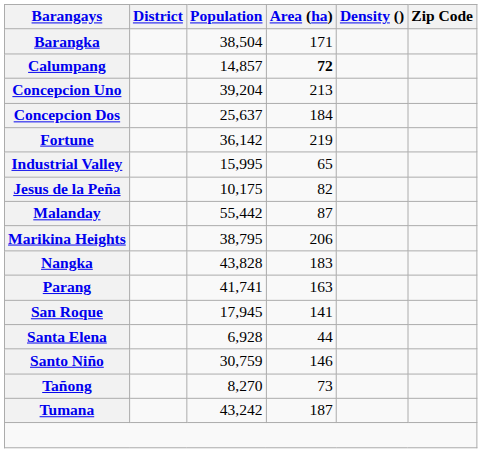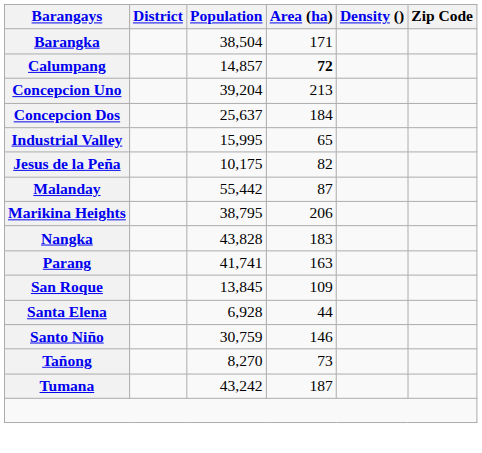- row: (67, 139)
(241, 312) 17,945 -> (241, 287) 13,845
(321, 312) 141 -> (321, 287) 109
